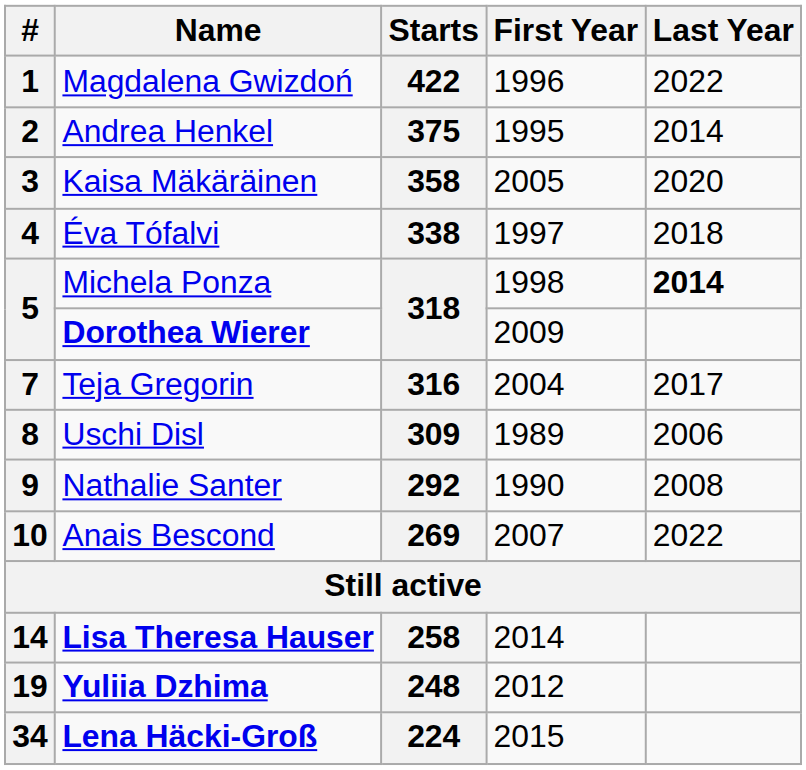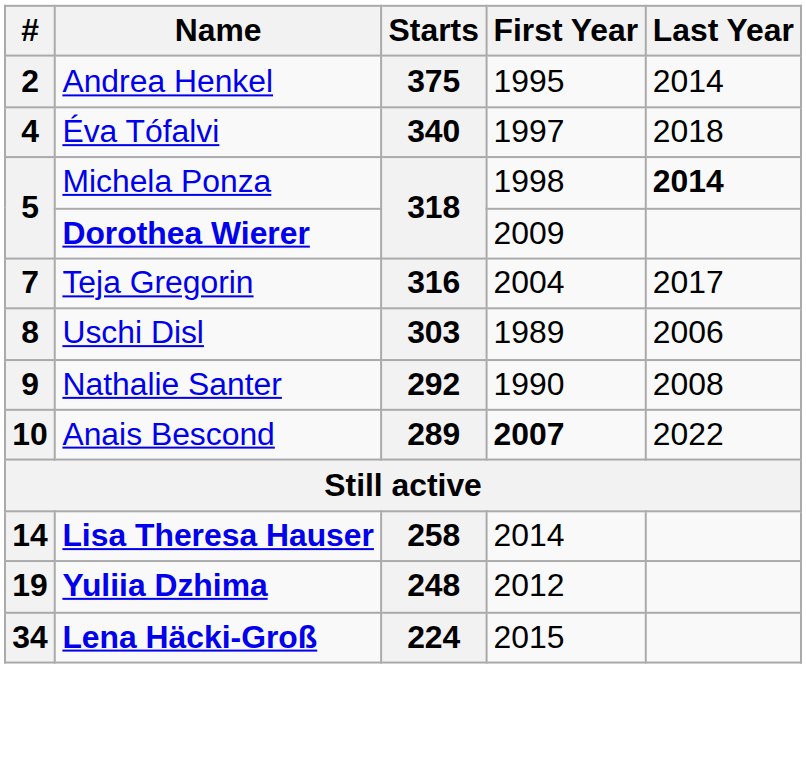- row: (30, 81)
- row: (30, 182)
(434, 232) 338 -> (434, 131) 340
(434, 434) 309 -> (434, 333) 303
(434, 535) 269 -> (434, 434) 289
(529, 535) normal -> (529, 434) bold
